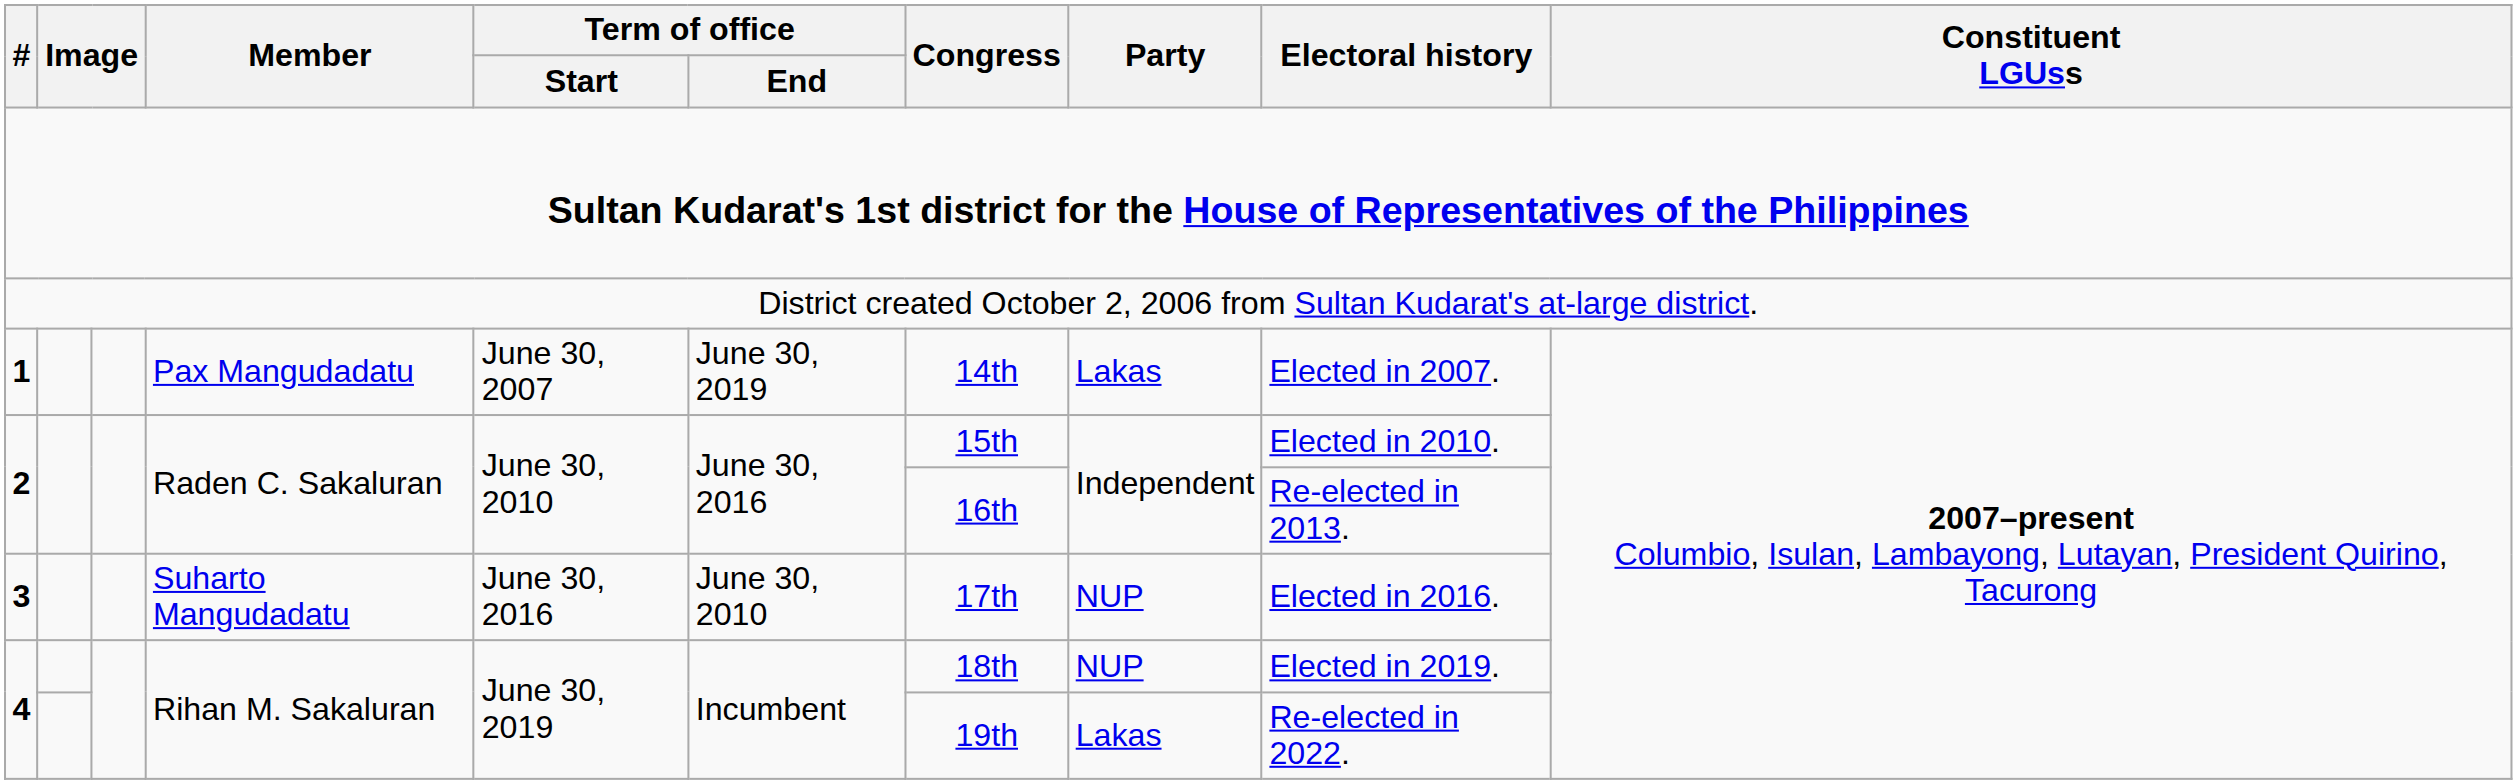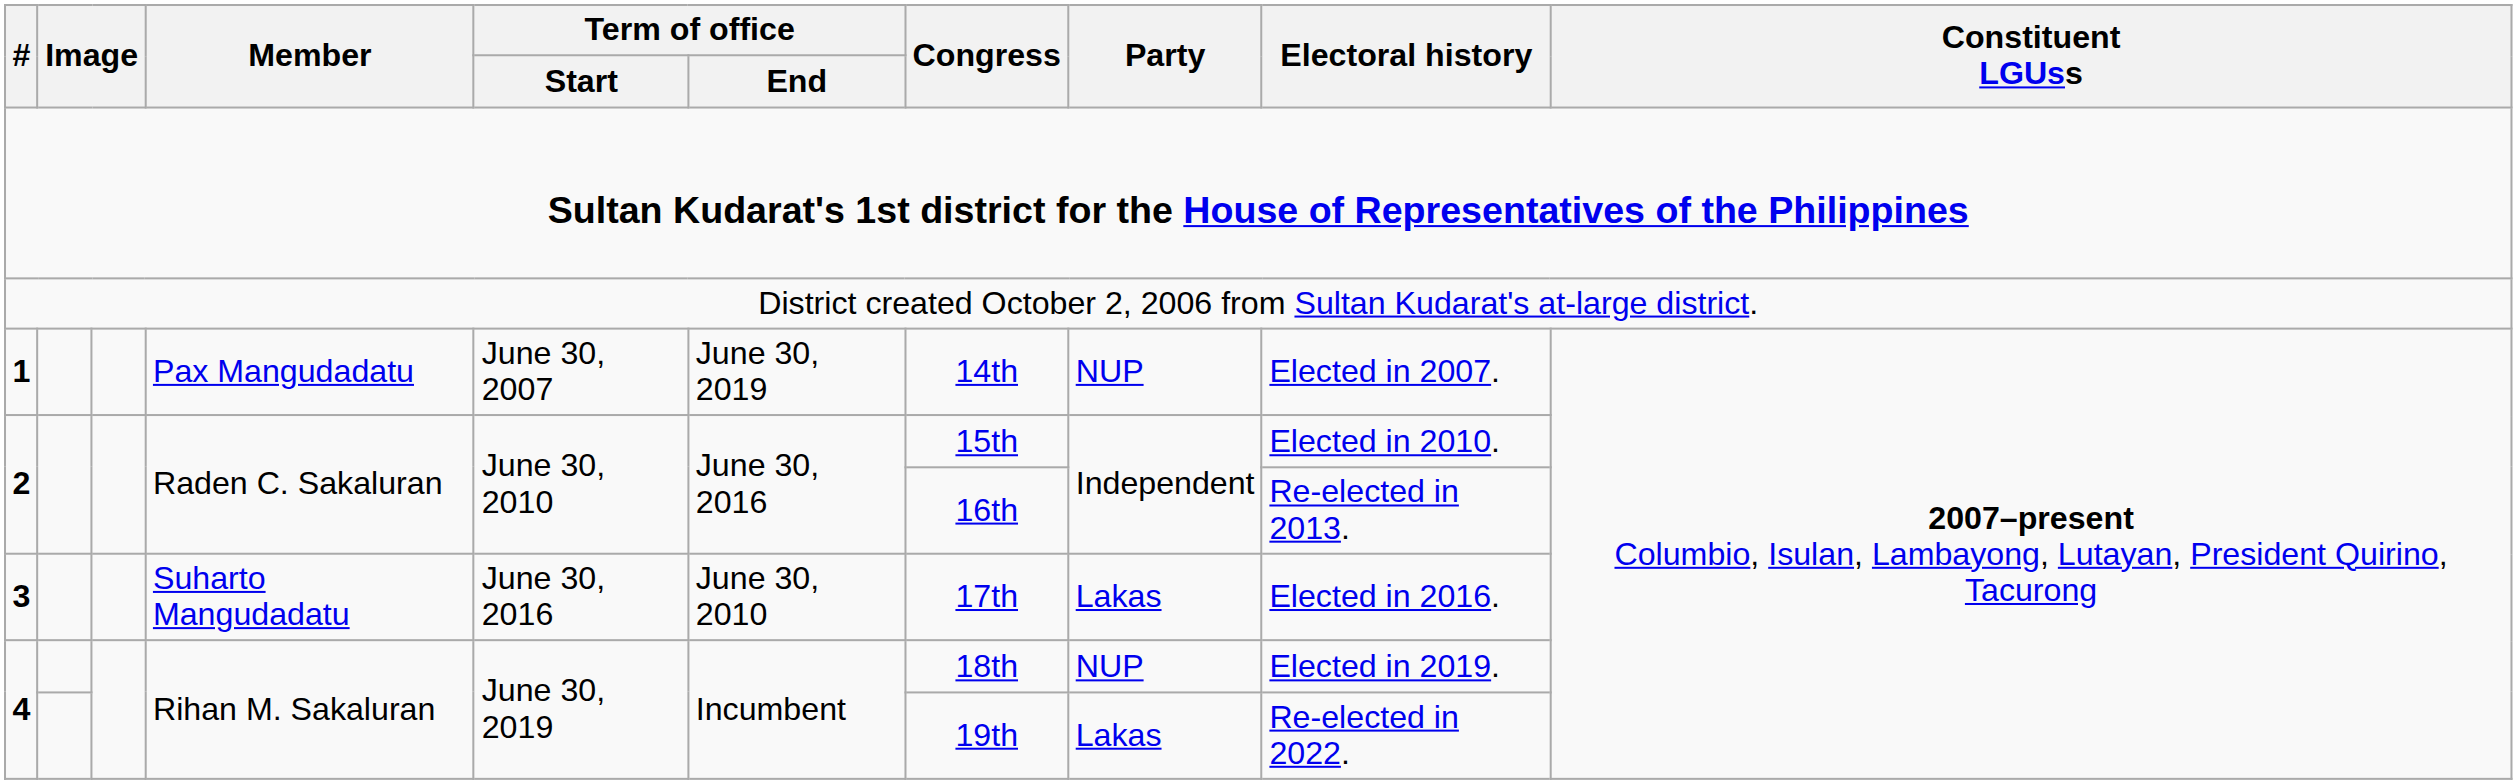(1119, 371) Lakas -> (1110, 371) NUP
(1110, 596) NUP -> (1119, 596) Lakas
